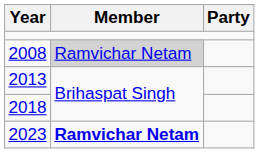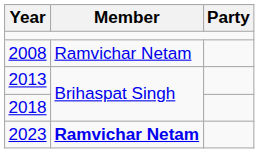(123, 53) lightgrey background -> (123, 53) no background
